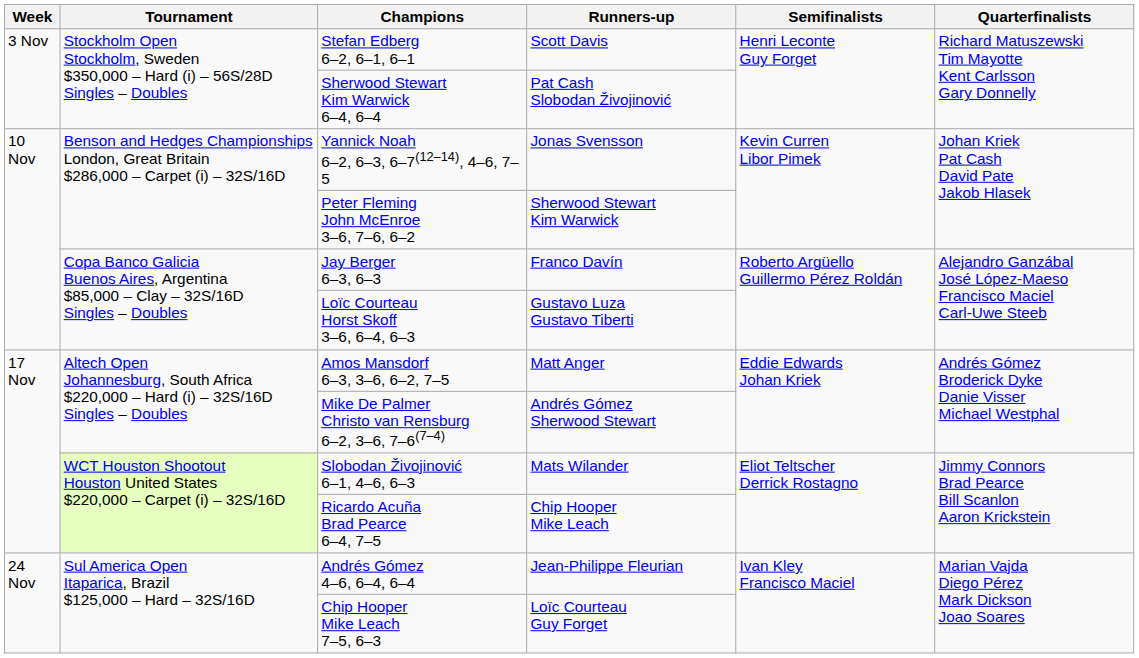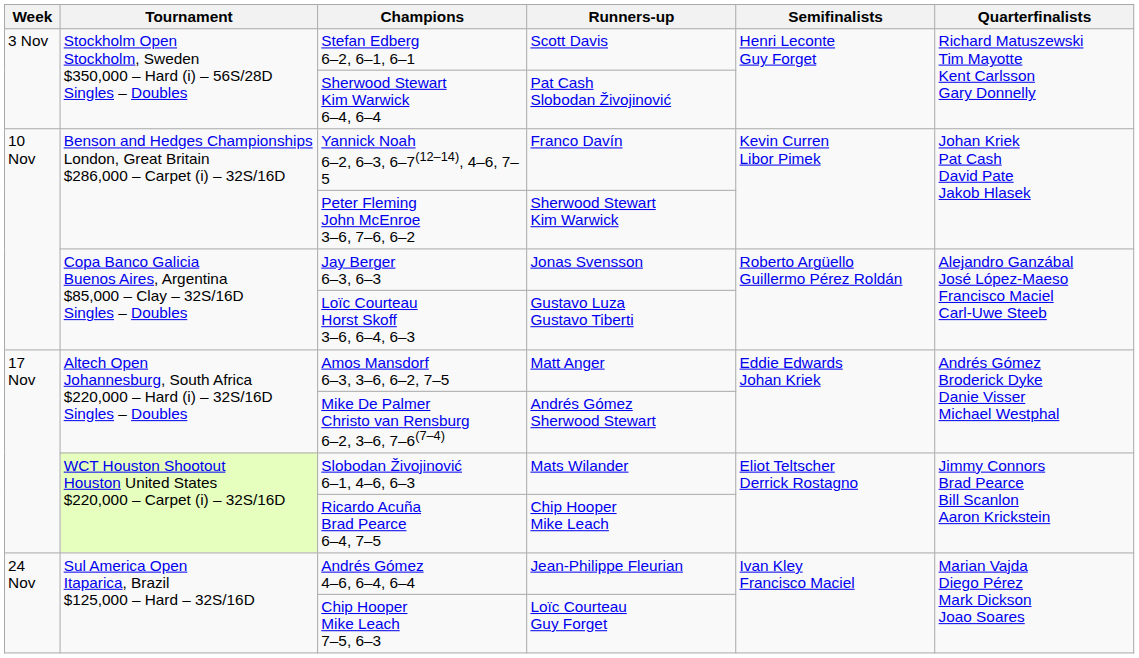(587, 141) Jonas Svensson -> (576, 141) Franco Davín
(576, 262) Franco Davín -> (587, 262) Jonas Svensson
